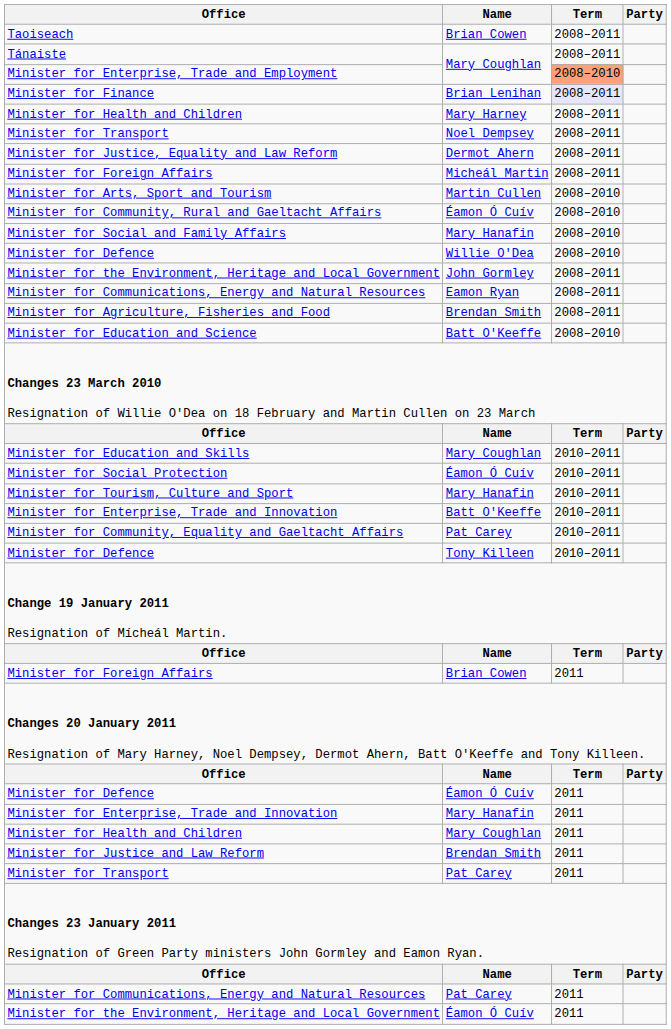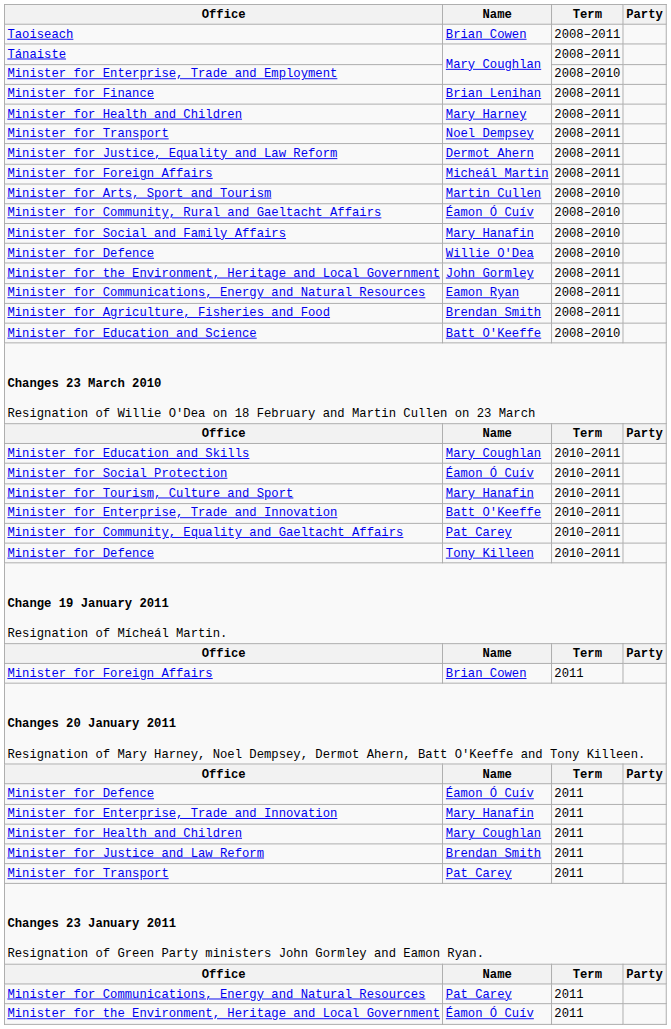(587, 74) lightsalmon background -> (587, 74) no background
(587, 94) lavender background -> (587, 94) no background
